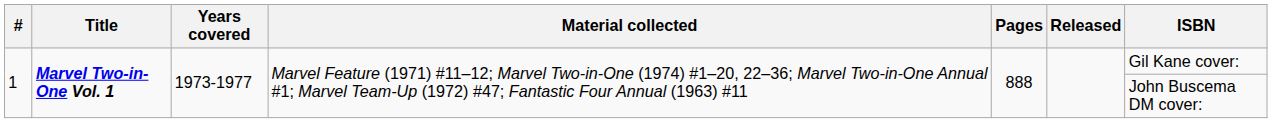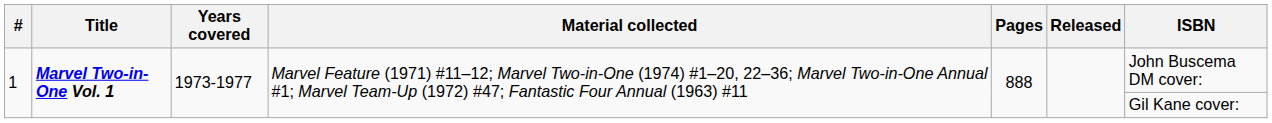(1184, 61) Gil Kane cover: -> (1182, 70) John Buscema DM cover:
(1182, 95) John Buscema DM cover: -> (1184, 104) Gil Kane cover:
